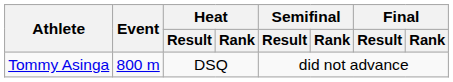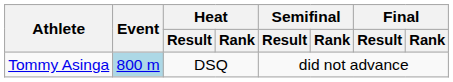(138, 65) no background -> (138, 65) lightblue background
